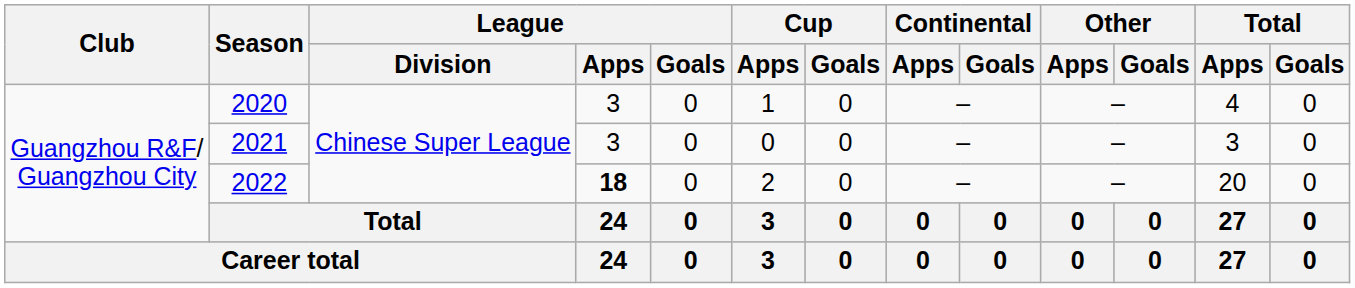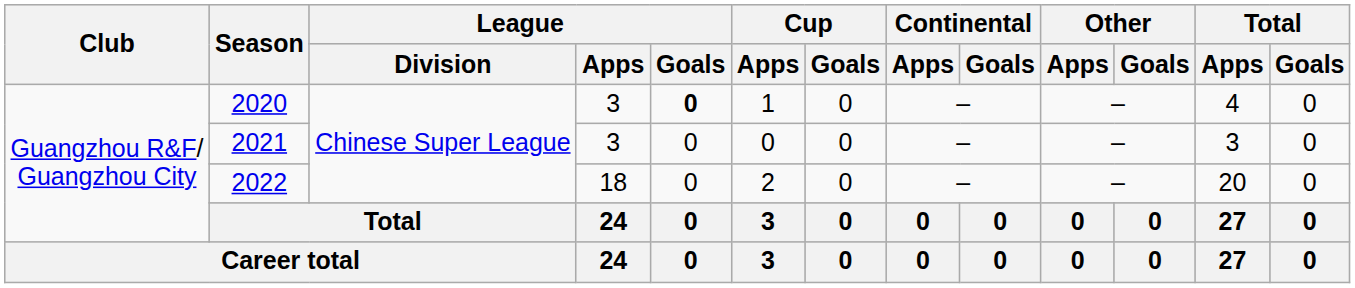(691, 103) normal -> (691, 103) bold
(613, 182) bold -> (613, 182) normal
